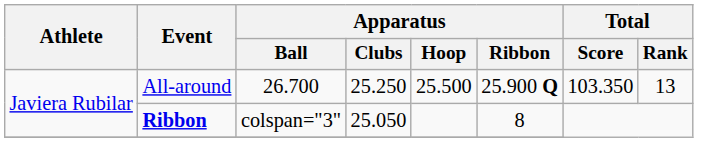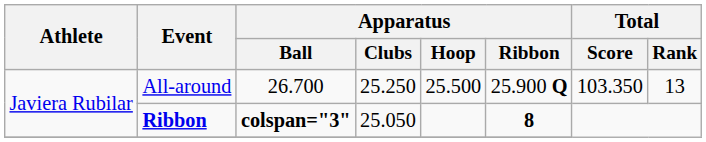(291, 120) normal -> (296, 120) bold
(520, 120) normal -> (529, 120) bold
